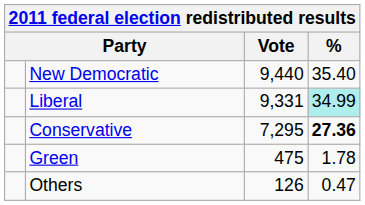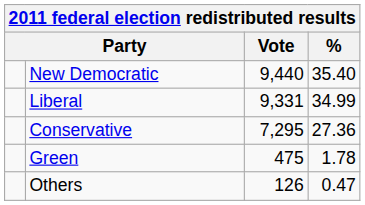(334, 102) paleturquoise background -> (334, 102) no background
(334, 130) bold -> (334, 130) normal
